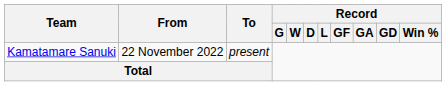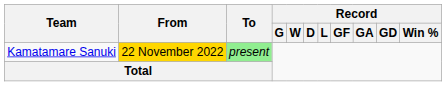(172, 52) no background -> (172, 52) gold background
(249, 52) no background -> (249, 52) lightgreen background
